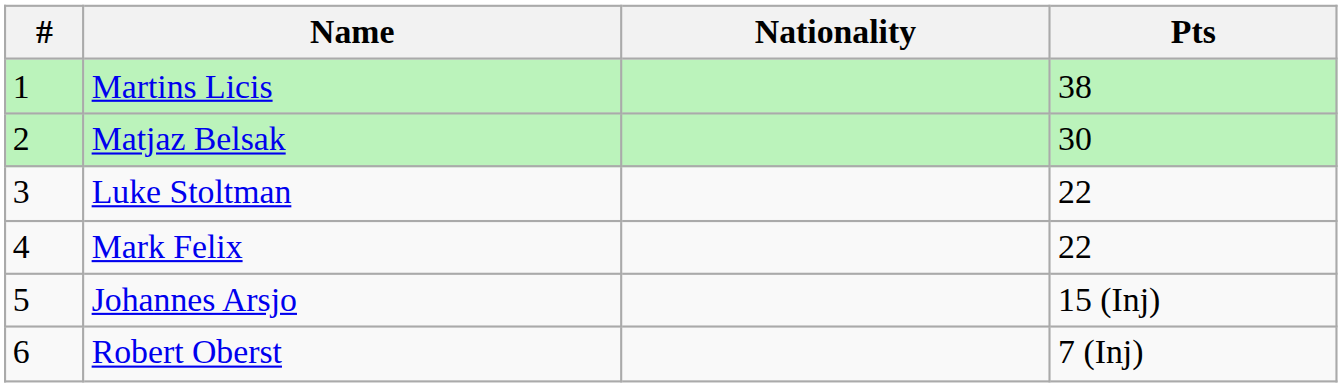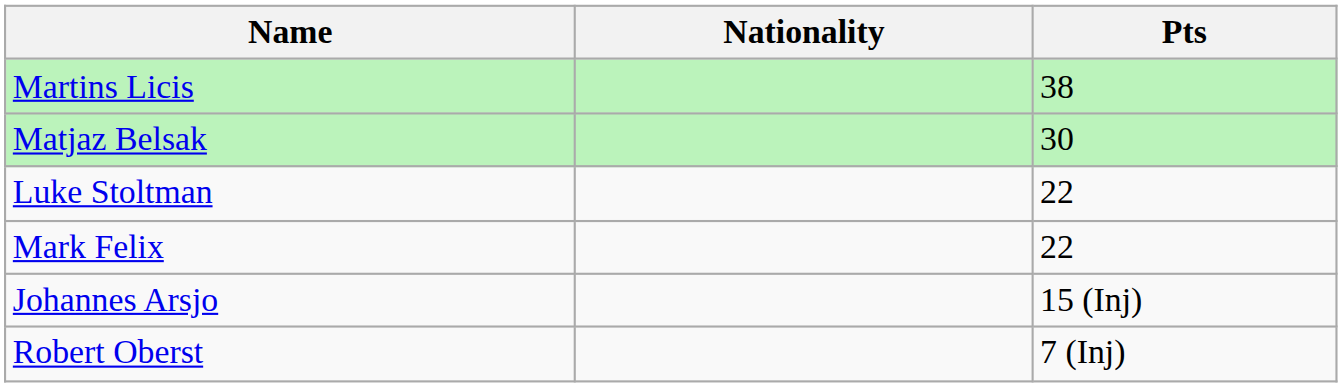- column: (44, 32)
